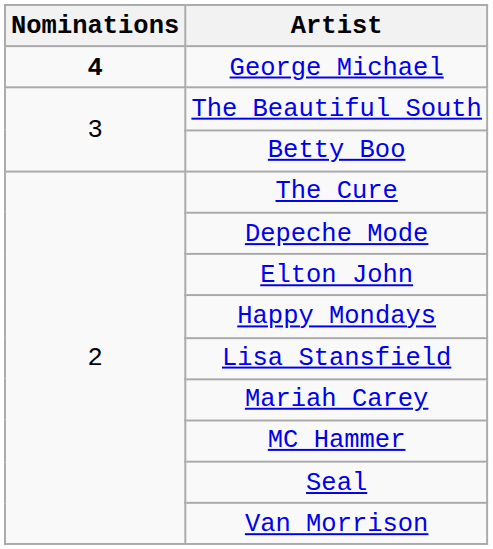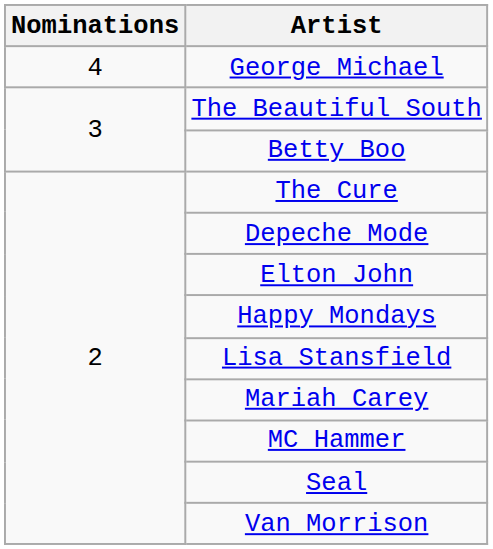(95, 67) bold -> (95, 67) normal
